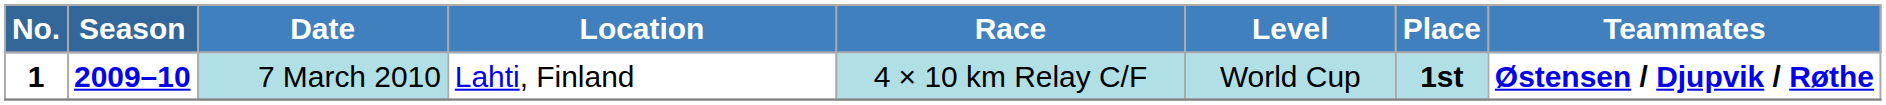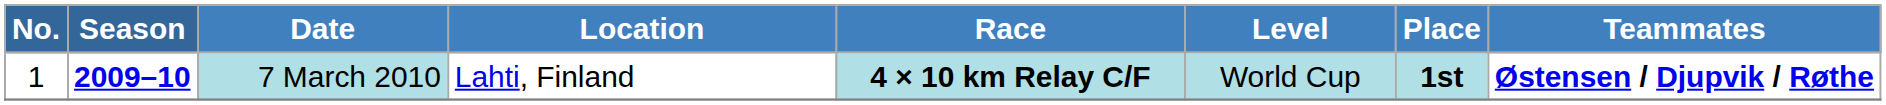(36, 76) bold -> (36, 76) normal
(1010, 76) normal -> (1010, 76) bold
